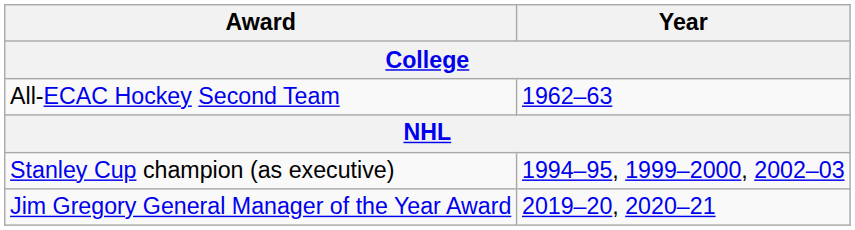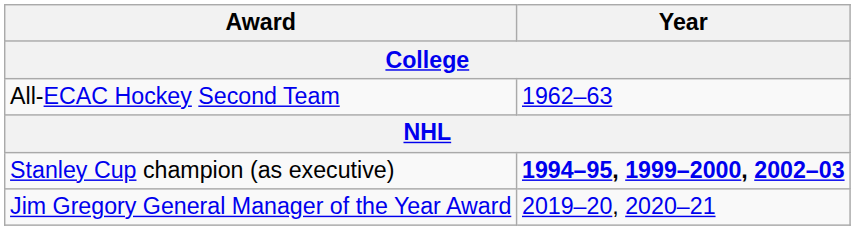(683, 170) normal -> (683, 170) bold
